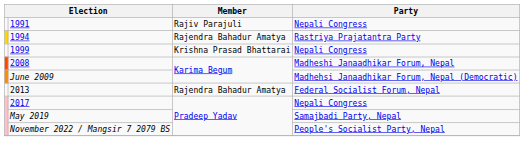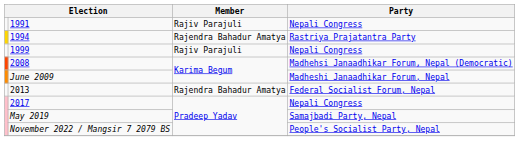(232, 50) Krishna Prasad Bhattarai -> (208, 50) Rajiv Parajuli
(374, 63) Madheshi Janaadhikar Forum, Nepal -> (401, 63) Madhehsi Janaadhikar Forum, Nepal (Democratic)
(406, 77) Madhehsi Janaadhikar Forum, Nepal (Democratic) -> (370, 77) Madheshi Janaadhikar Forum, Nepal
